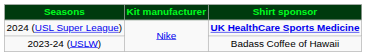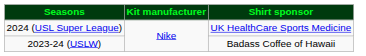(285, 28) bold -> (281, 28) normal
